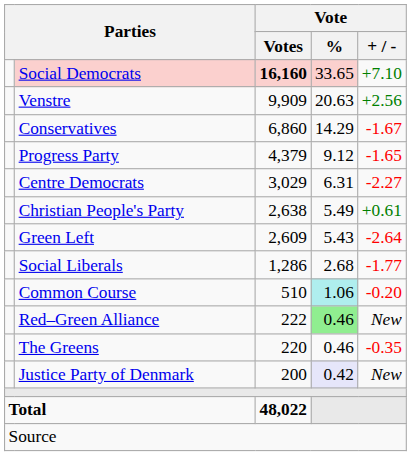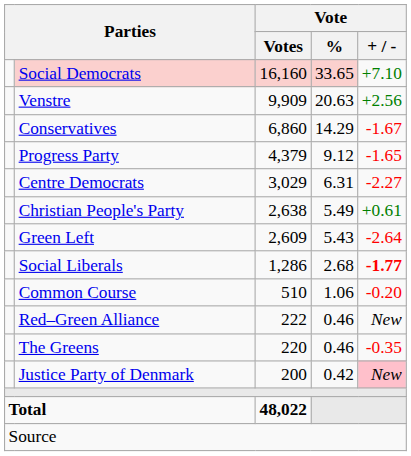(283, 73) bold -> (283, 73) normal
(384, 264) normal -> (384, 264) bold
(339, 292) paleturquoise background -> (339, 292) no background
(339, 319) lightgreen background -> (339, 319) no background
(339, 374) lavender background -> (339, 374) no background
(386, 374) no background -> (386, 374) pink background
